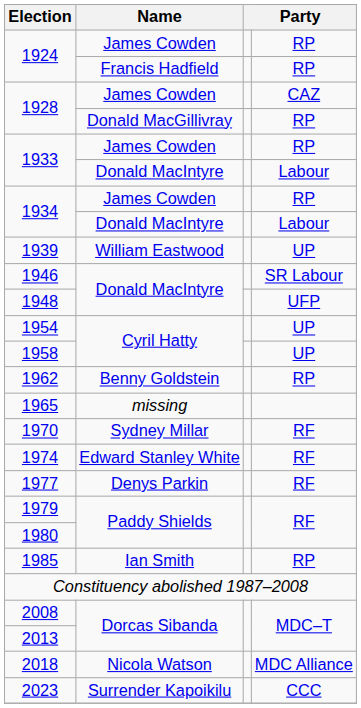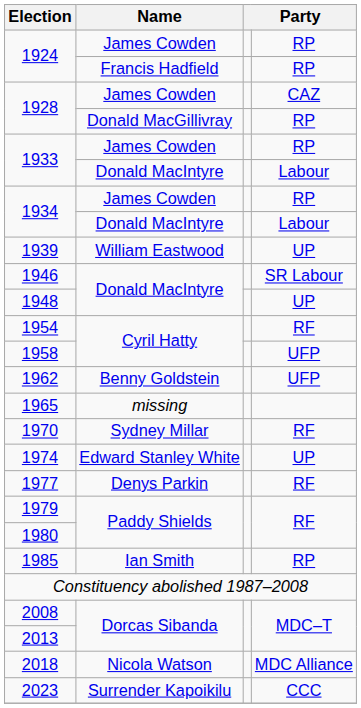(304, 302) UFP -> (304, 302) UP
(304, 328) UP -> (304, 328) RF
(304, 353) UP -> (304, 353) UFP
(304, 379) RP -> (304, 379) UFP
(304, 457) RF -> (304, 457) UP
